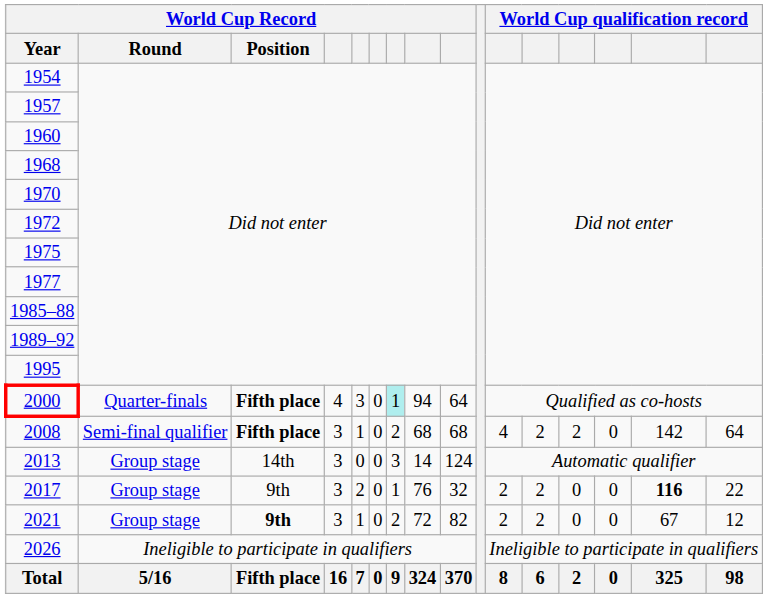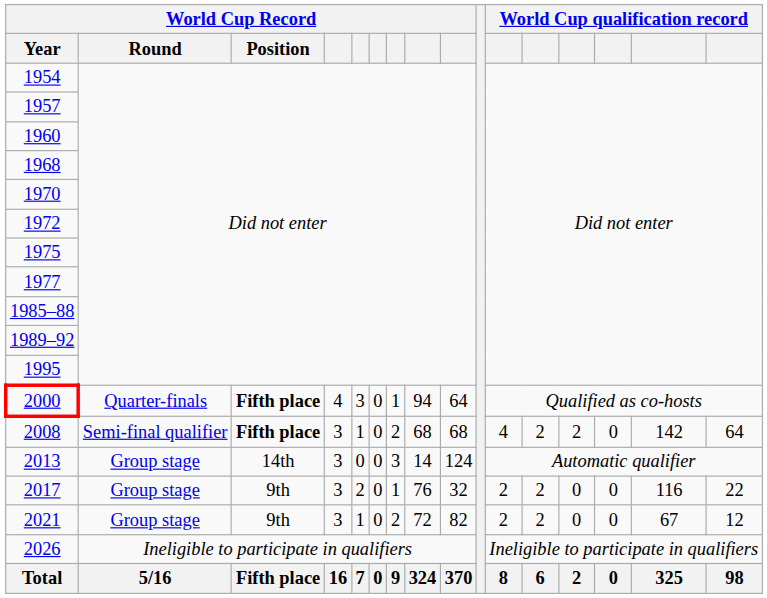(396, 400) paleturquoise background -> (396, 400) no background
(669, 490) bold -> (669, 490) normal
(278, 519) bold -> (278, 519) normal
